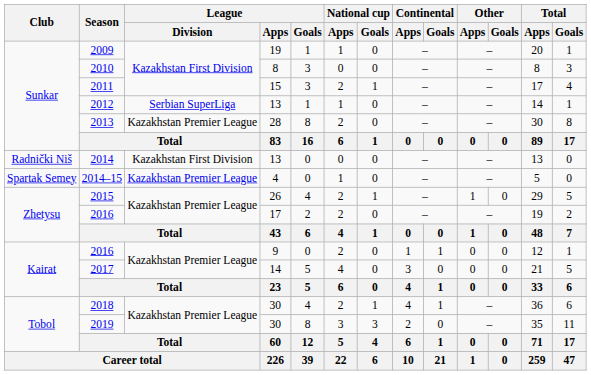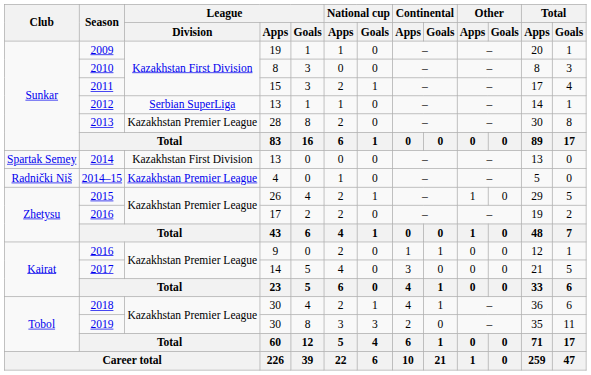(42, 159) Radnički Niš -> (42, 159) Spartak Semey
(42, 178) Spartak Semey -> (42, 178) Radnički Niš
